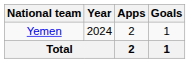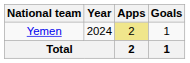(131, 31) no background -> (131, 31) khaki background
